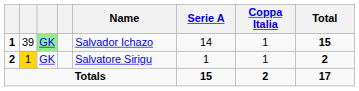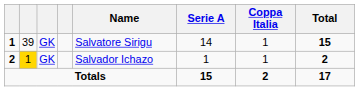(47, 42) lightgreen background -> (47, 42) no background
(114, 42) Salvador Ichazo -> (114, 42) Salvatore Sirigu
(114, 59) Salvatore Sirigu -> (114, 59) Salvador Ichazo
